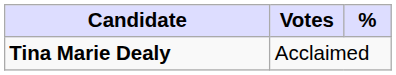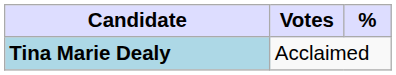(90, 53) no background -> (90, 53) lightblue background
